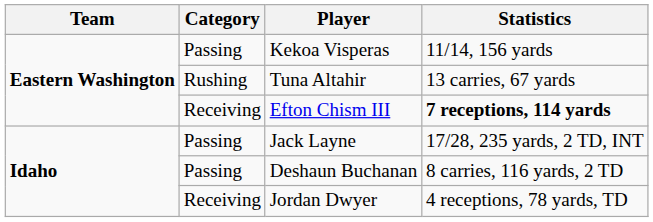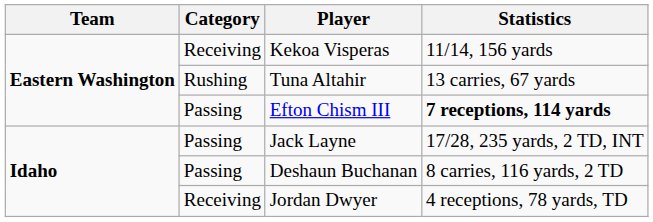(213, 49) Passing -> (222, 49) Receiving
(222, 110) Receiving -> (213, 110) Passing
